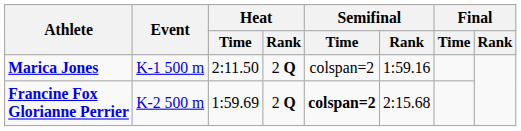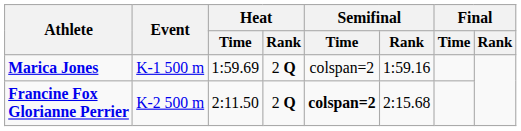(235, 68) 2:11.50 -> (235, 68) 1:59.69
(235, 103) 1:59.69 -> (235, 103) 2:11.50
